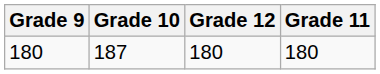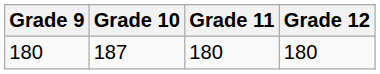columns swapped: (327, 20) <-> (232, 20)
